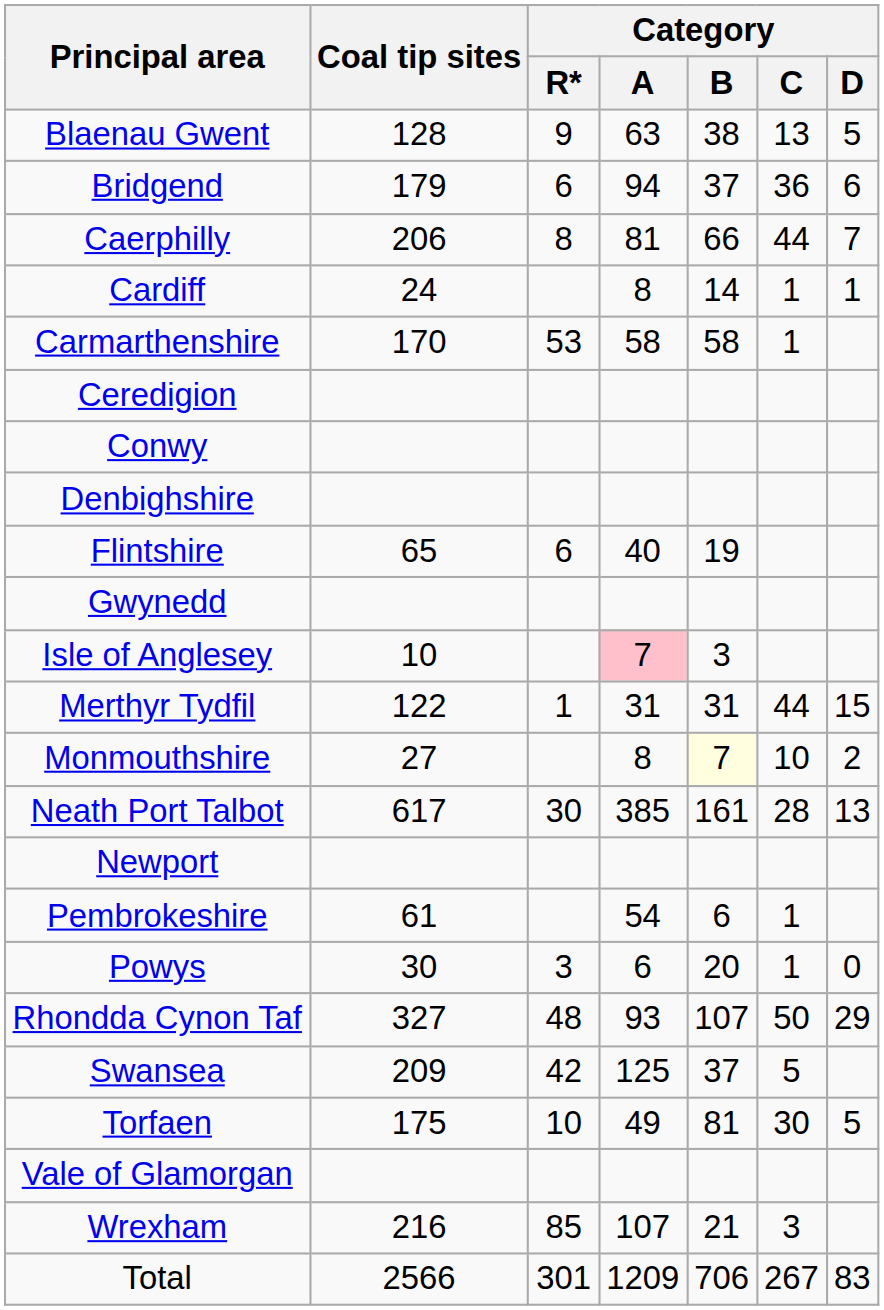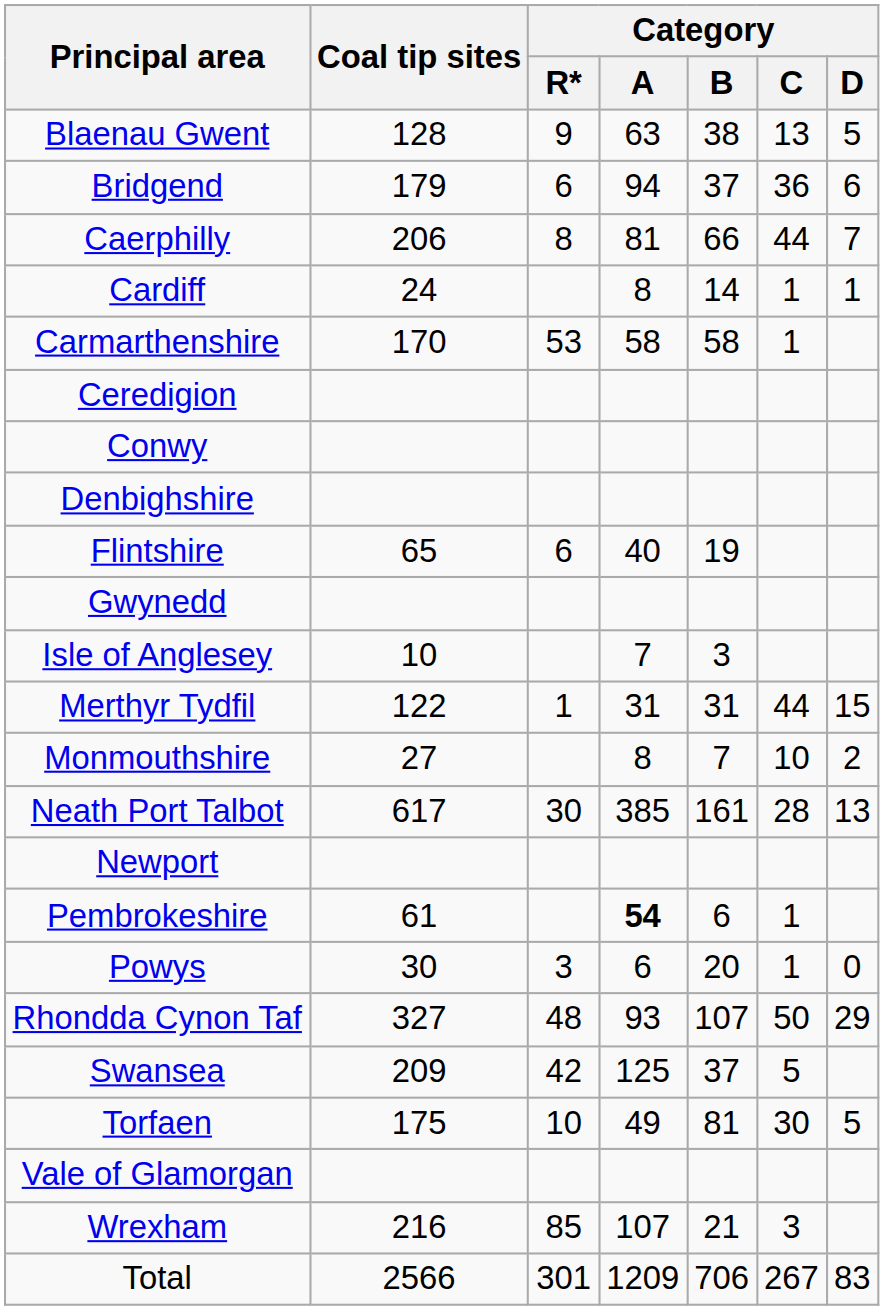(643, 654) pink background -> (643, 654) no background
(722, 758) lightyellow background -> (722, 758) no background
(643, 914) normal -> (643, 914) bold
